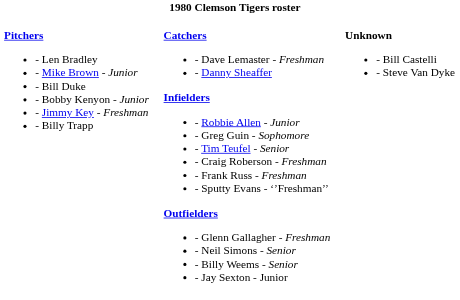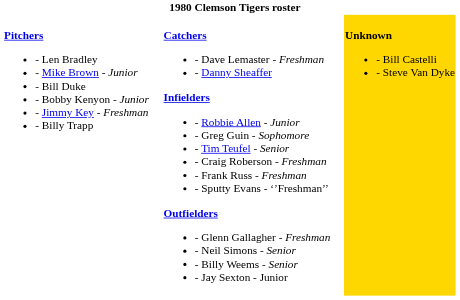(400, 54) no background -> (400, 54) gold background
